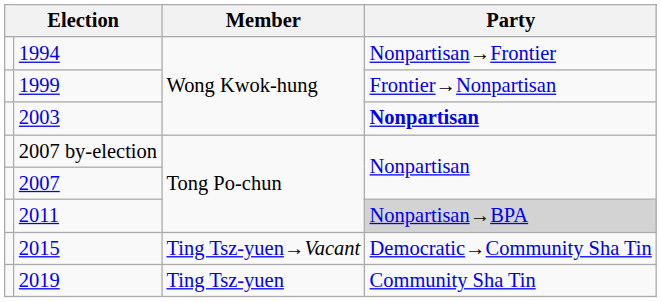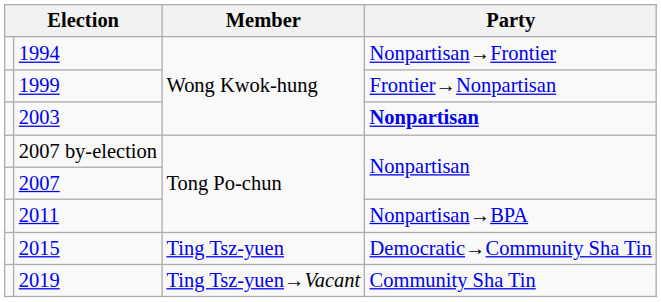(449, 215) lightgrey background -> (449, 215) no background
(263, 248) Ting Tsz-yuen→Vacant -> (225, 248) Ting Tsz-yuen
(225, 280) Ting Tsz-yuen -> (263, 280) Ting Tsz-yuen→Vacant
